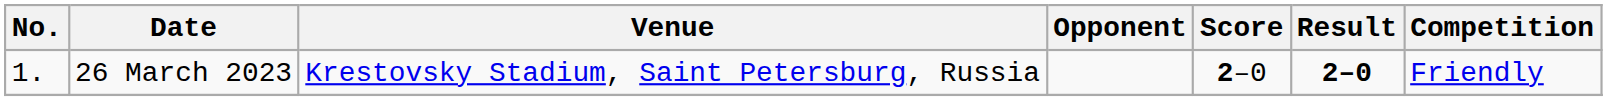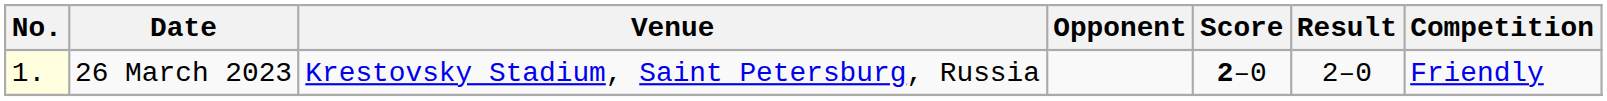(28, 73) no background -> (28, 73) lightyellow background
(1347, 73) bold -> (1347, 73) normal
